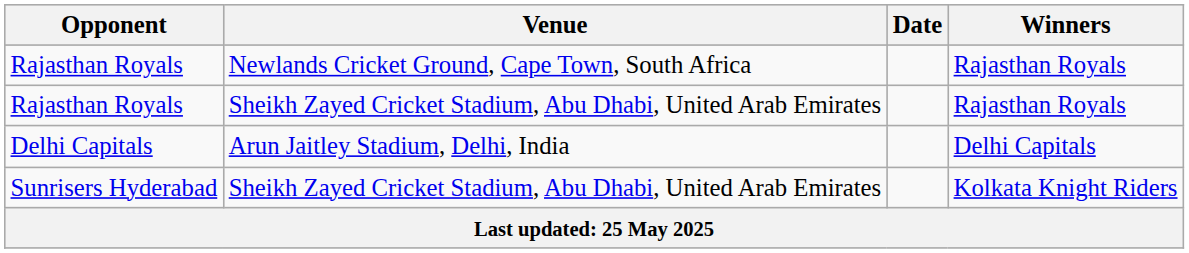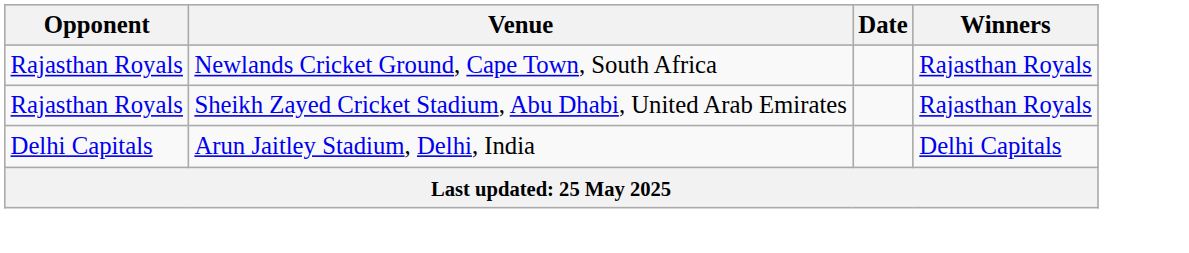- row: (114, 186)
